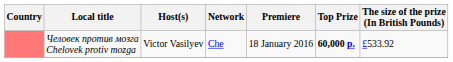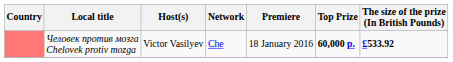(378, 44) normal -> (378, 44) bold
